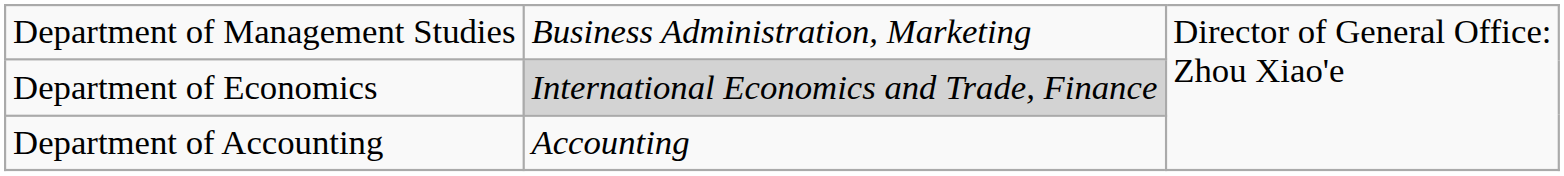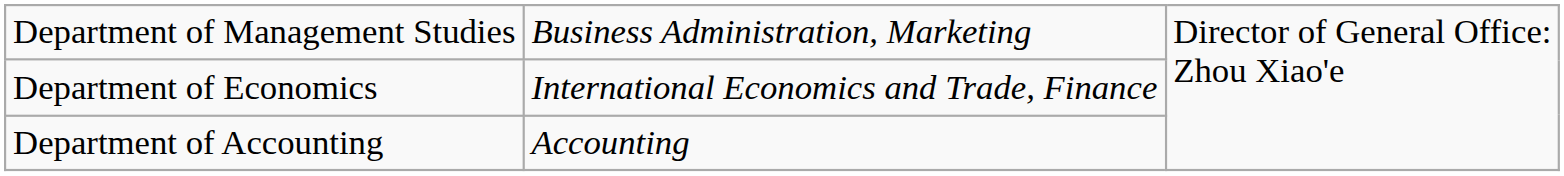(844, 87) lightgrey background -> (844, 87) no background
